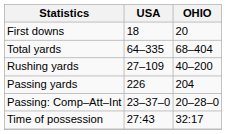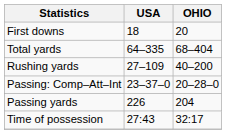rows swapped: (42, 84) <-> (64, 102)
